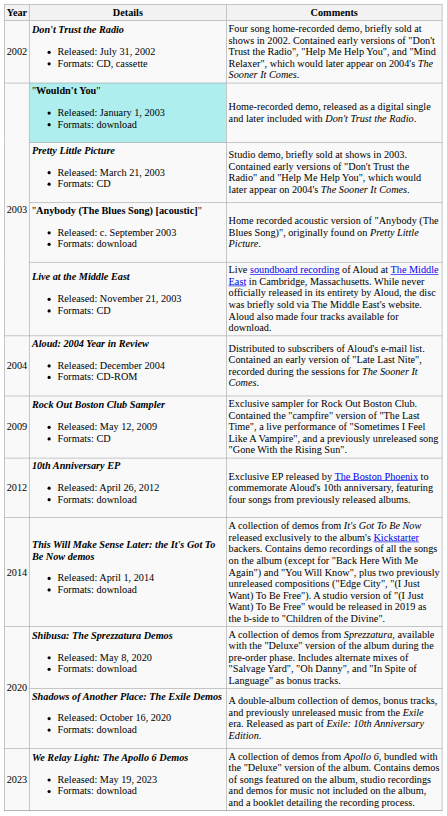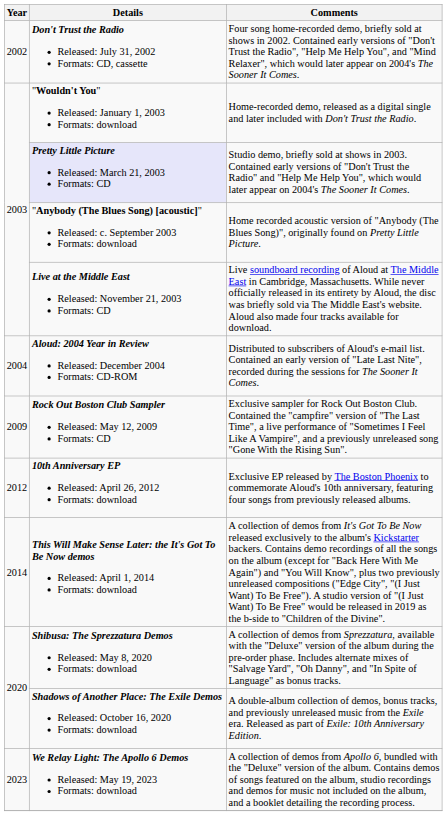(128, 108) paleturquoise background -> (128, 108) no background
(128, 167) no background -> (128, 167) lavender background
